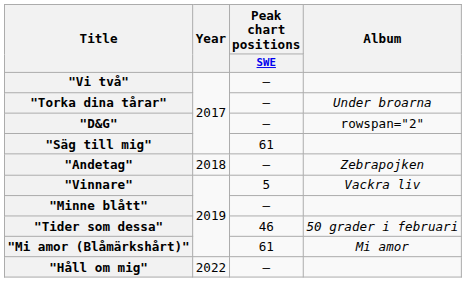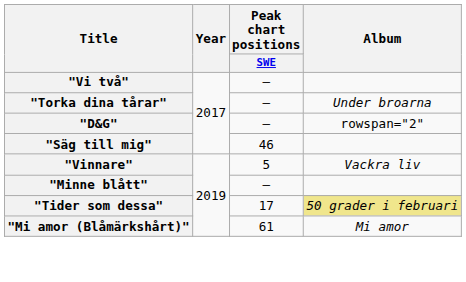(266, 144) 61 -> (266, 144) 46
- row: (99, 164)
(266, 226) 46 -> (266, 206) 17
(382, 226) no background -> (382, 206) khaki background
- row: (99, 267)
